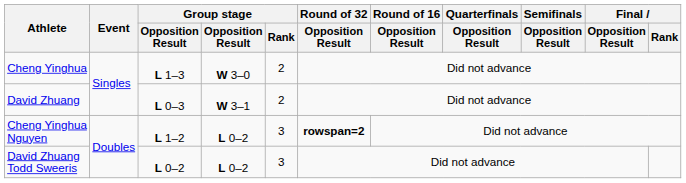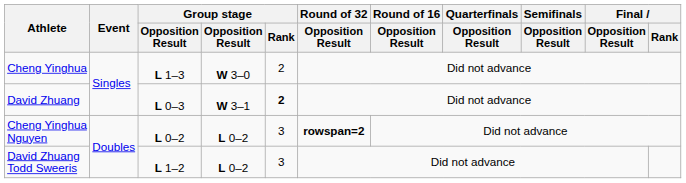(281, 100) normal -> (281, 100) bold
(170, 138) L 1–2 -> (170, 138) L 0–2
(170, 169) L 0–2 -> (170, 169) L 1–2
